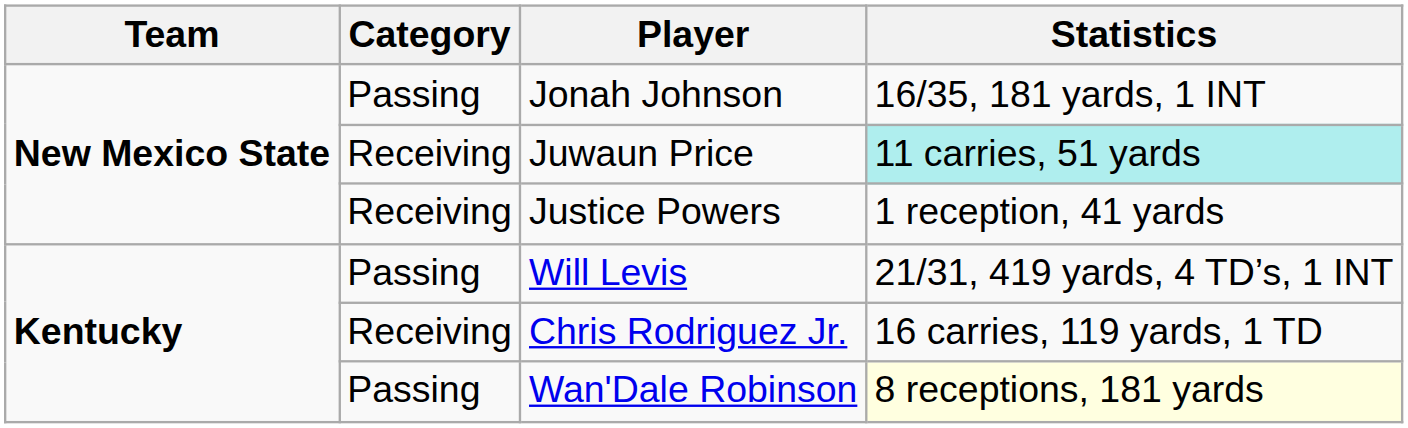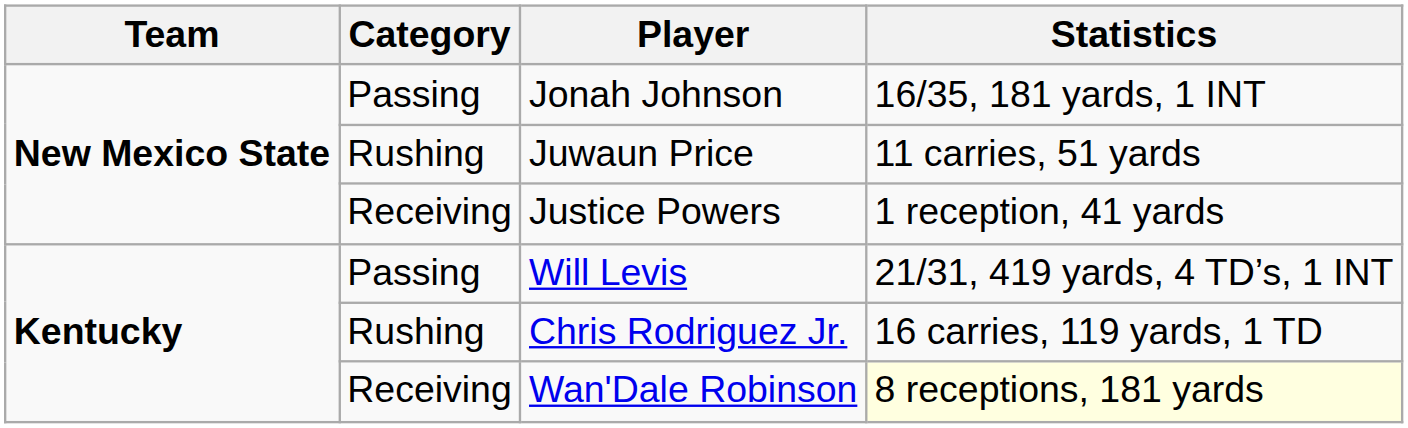(430, 153) Receiving -> (416, 153) Rushing
(1038, 153) paleturquoise background -> (1038, 153) no background
(430, 331) Receiving -> (416, 331) Rushing
(414, 390) Passing -> (430, 390) Receiving
